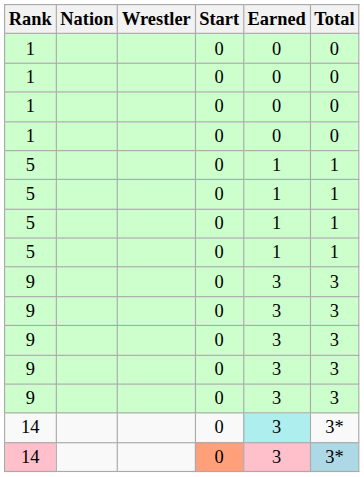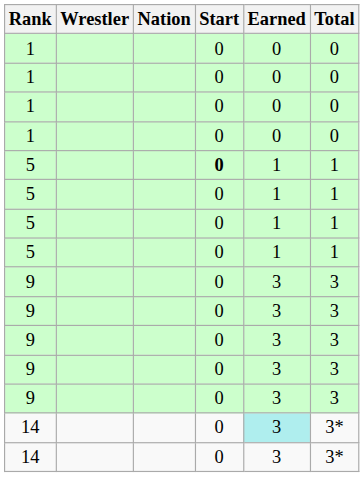columns swapped: (156, 19) <-> (87, 19)
(219, 164) normal -> (219, 164) bold
(30, 456) pink background -> (30, 456) no background
(219, 456) lightsalmon background -> (219, 456) no background
(277, 456) pink background -> (277, 456) no background
(334, 456) lightblue background -> (334, 456) no background
